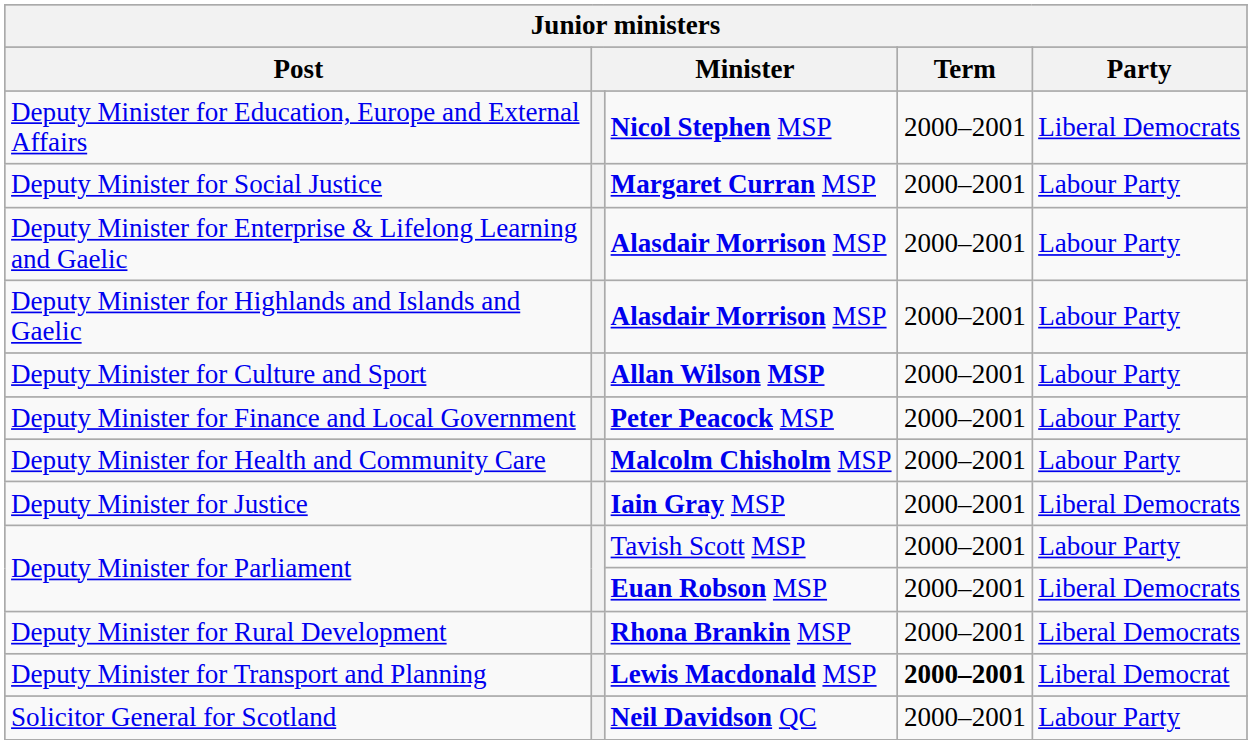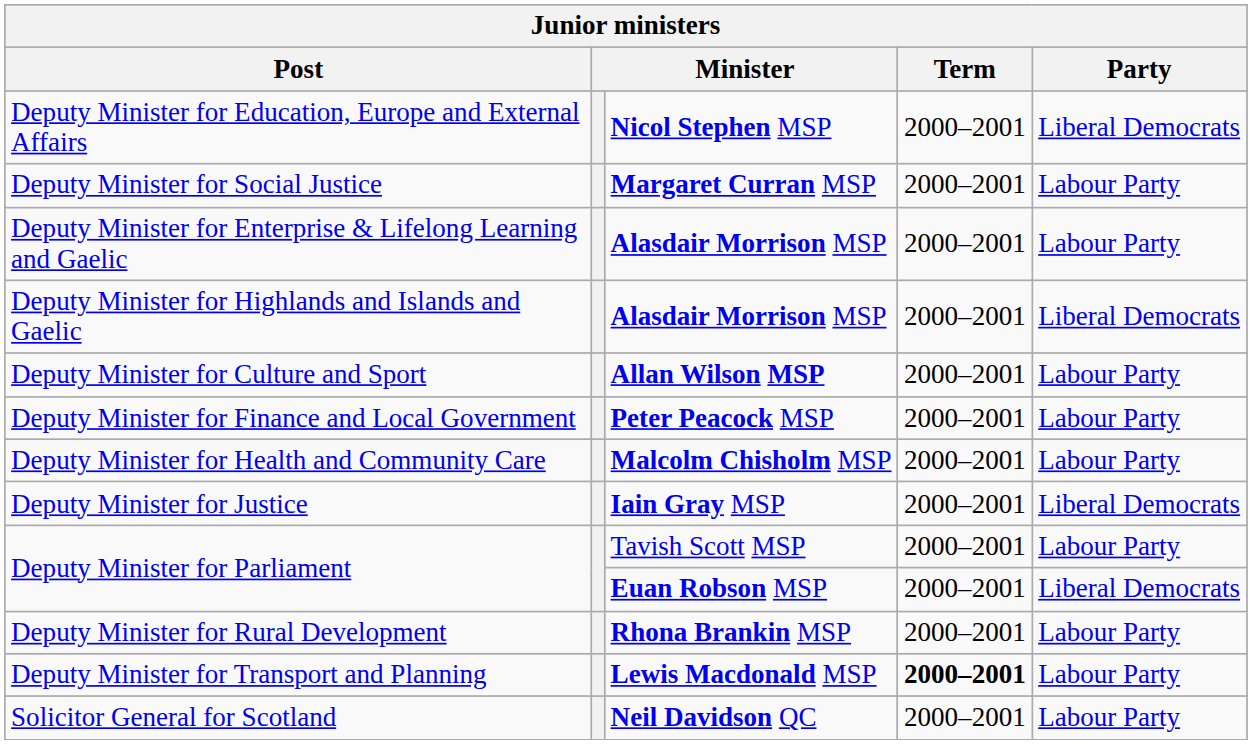(1109, 316) Labour Party -> (1139, 316) Liberal Democrats
(1139, 631) Liberal Democrats -> (1109, 631) Labour Party
(1134, 674) Liberal Democrat -> (1109, 674) Labour Party
